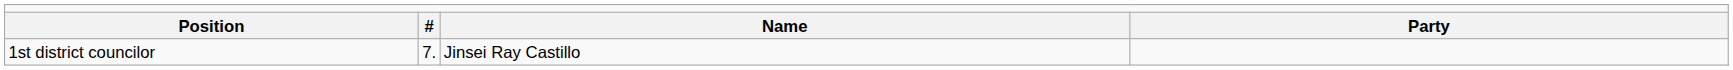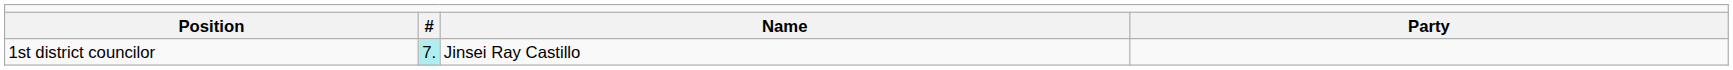(429, 52) no background -> (429, 52) paleturquoise background
